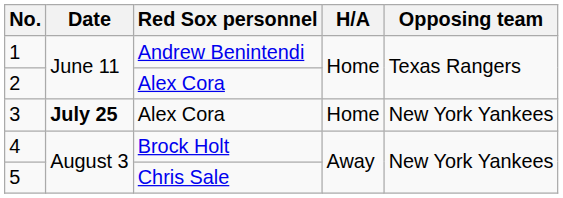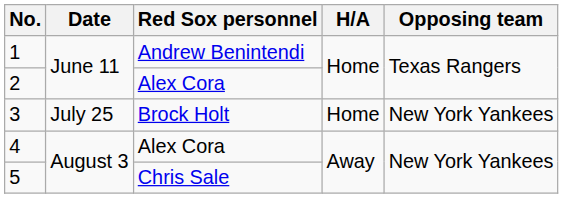(84, 114) bold -> (82, 114) normal
(181, 114) Alex Cora -> (184, 114) Brock Holt
(184, 146) Brock Holt -> (181, 146) Alex Cora
